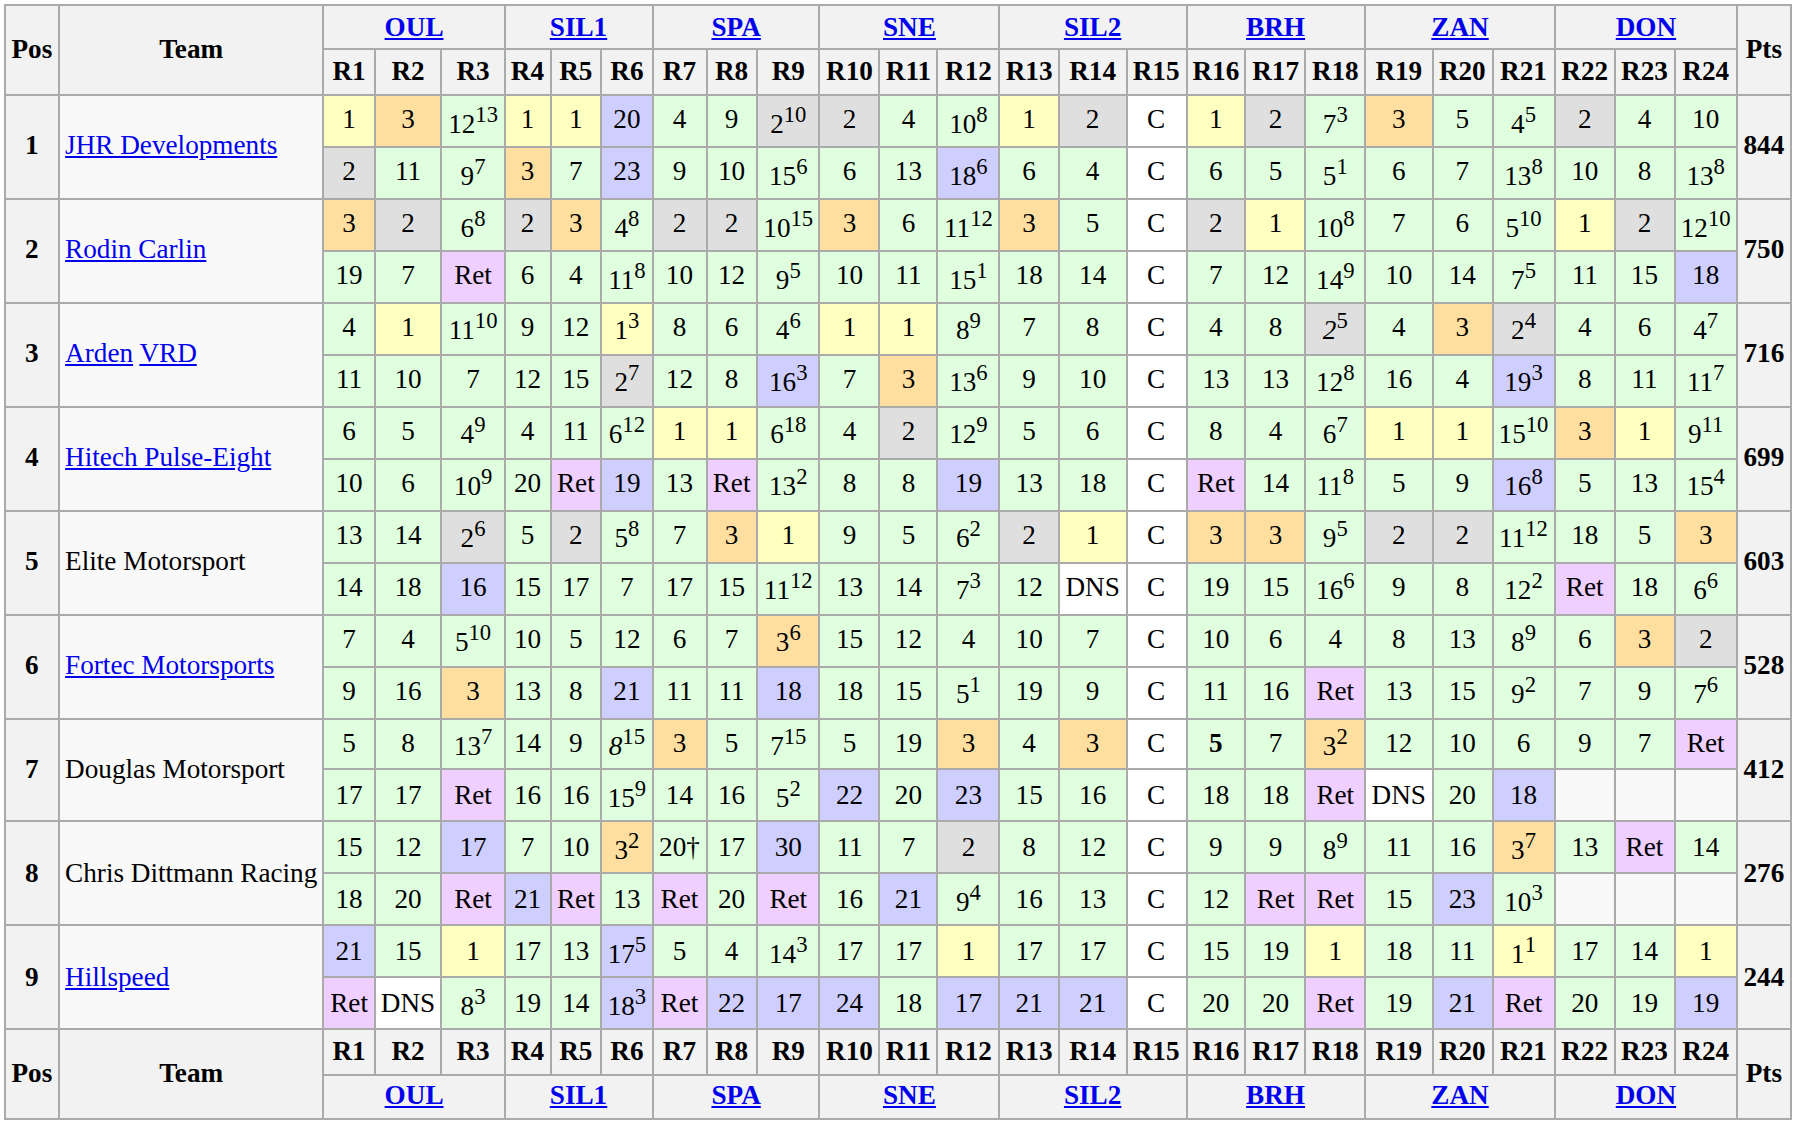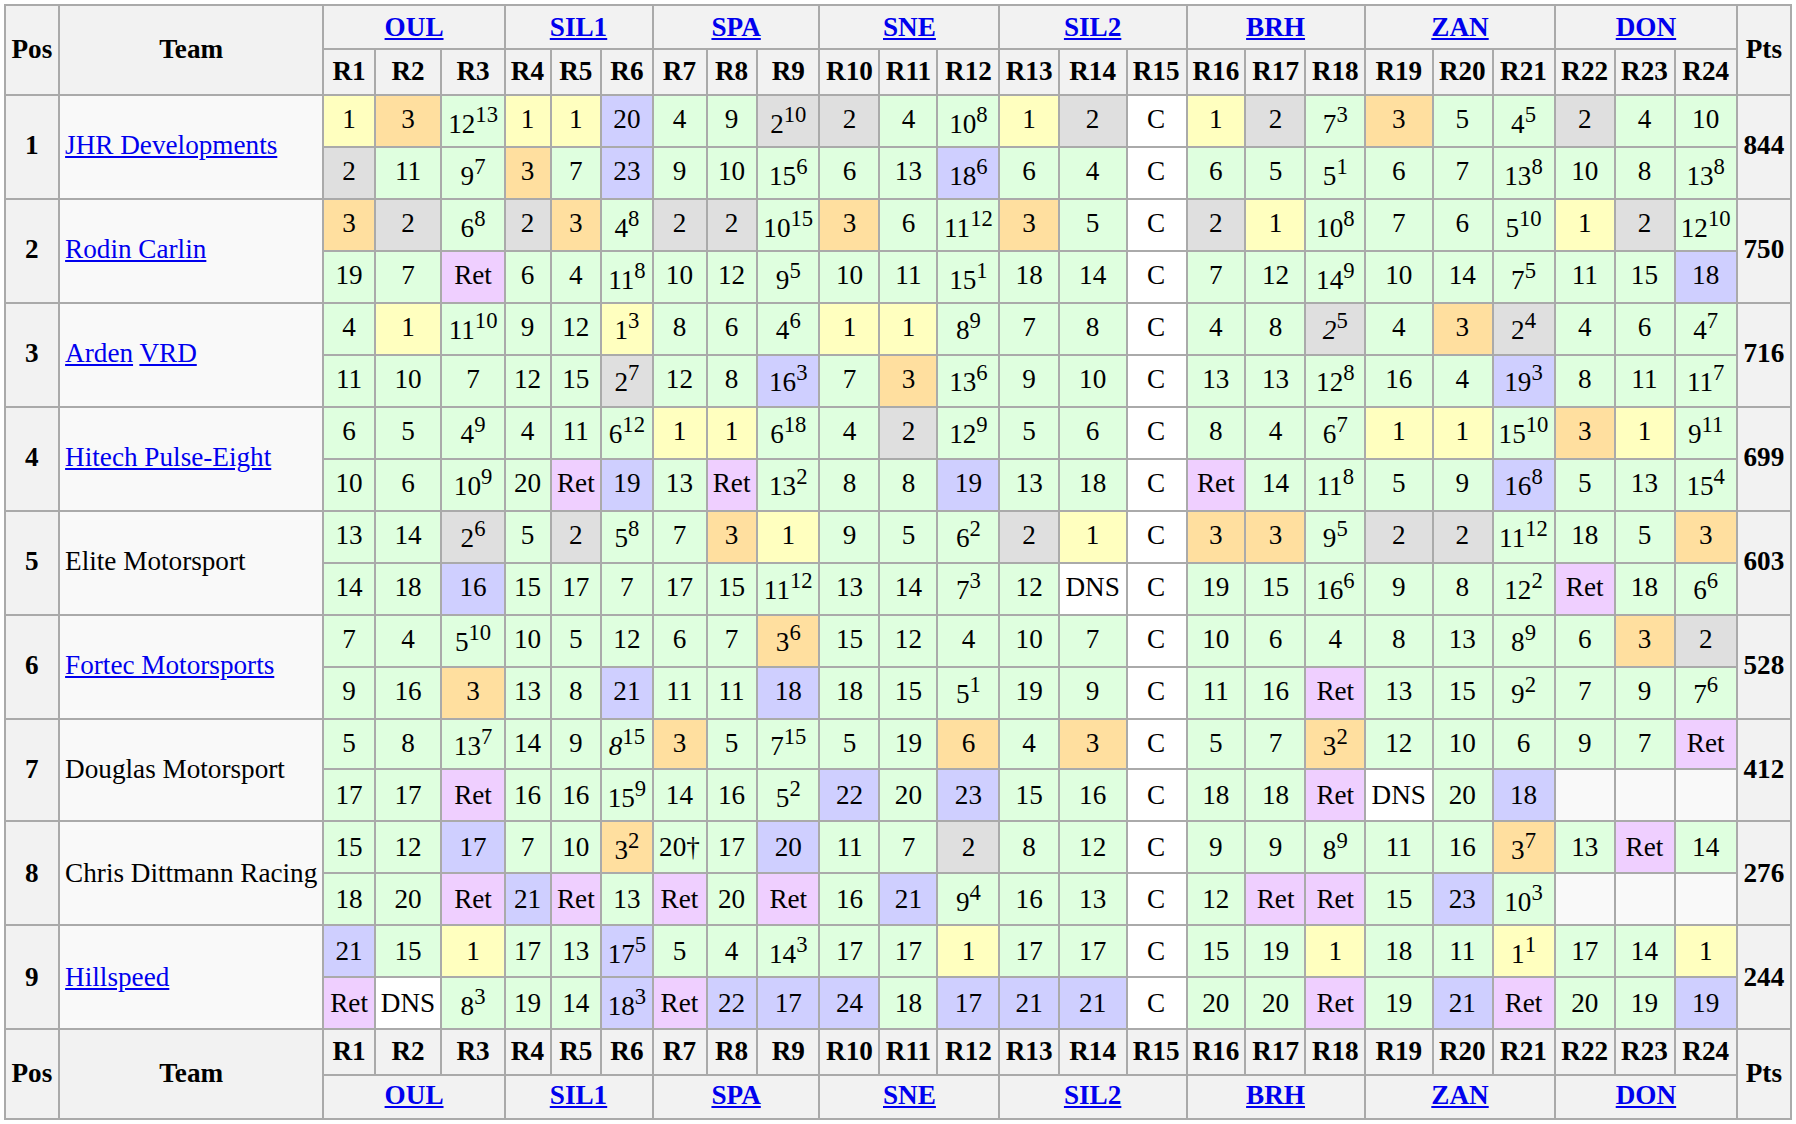(968, 743) 3 -> (968, 743) 6
(1216, 743) bold -> (1216, 743) normal
(788, 846) 30 -> (788, 846) 20
